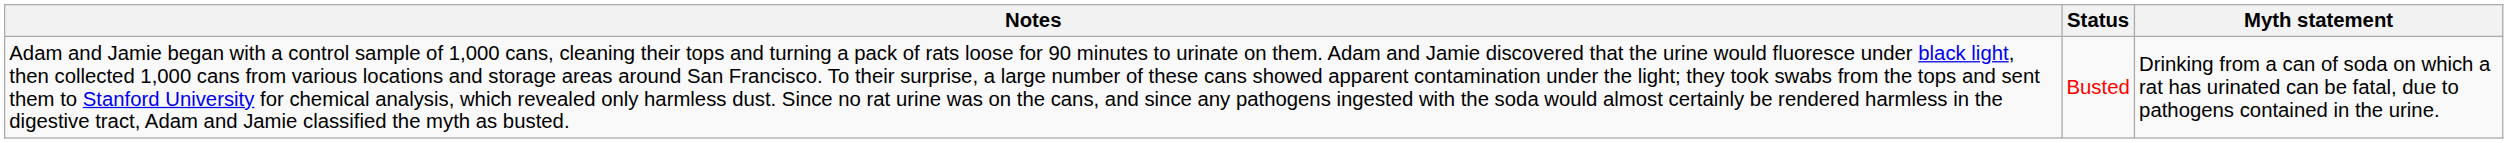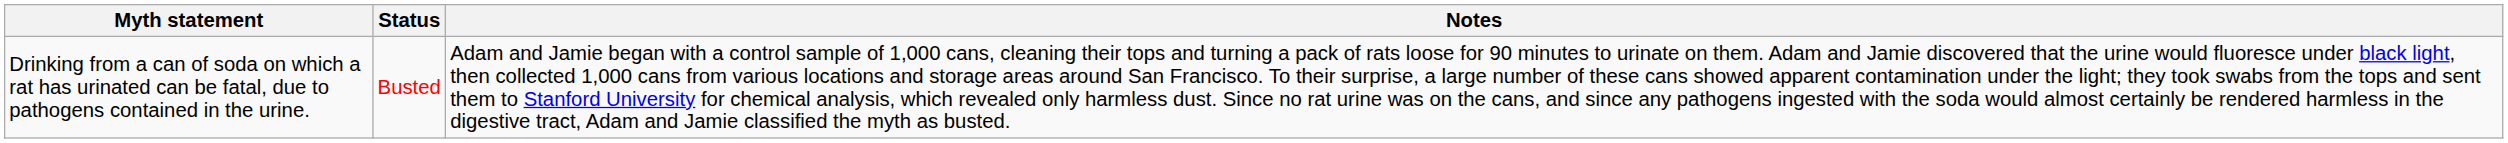columns swapped: (2319, 20) <-> (1033, 20)
